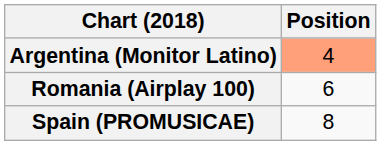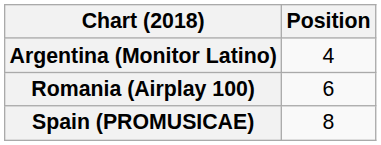(328, 55) lightsalmon background -> (328, 55) no background
